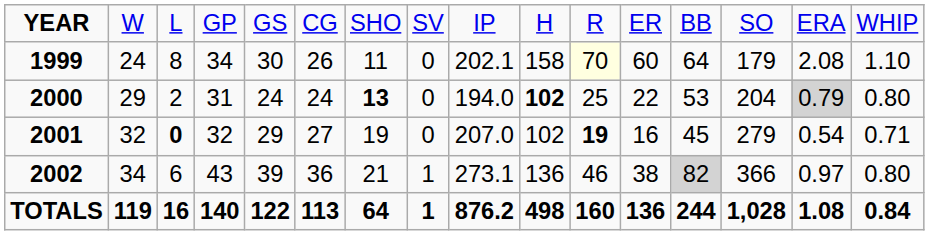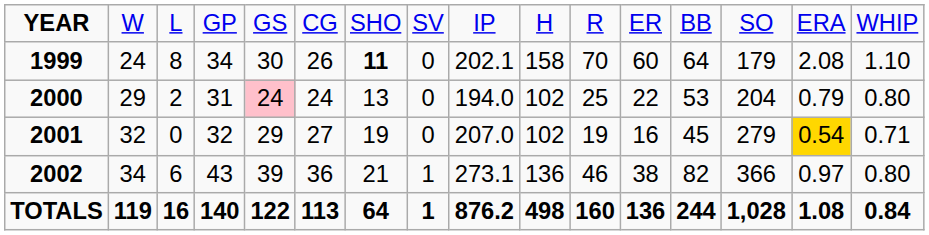(376, 60) normal -> (376, 60) bold
(595, 60) lightyellow background -> (595, 60) no background
(270, 98) no background -> (270, 98) pink background
(376, 98) bold -> (376, 98) normal
(545, 98) bold -> (545, 98) normal
(821, 98) lightgrey background -> (821, 98) no background
(176, 135) bold -> (176, 135) normal
(595, 135) bold -> (595, 135) normal
(821, 135) no background -> (821, 135) gold background
(696, 173) lightgrey background -> (696, 173) no background
